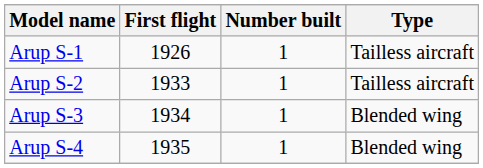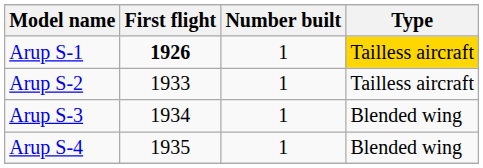(170, 52) normal -> (170, 52) bold
(412, 52) no background -> (412, 52) gold background
